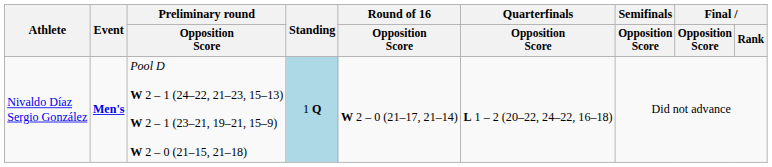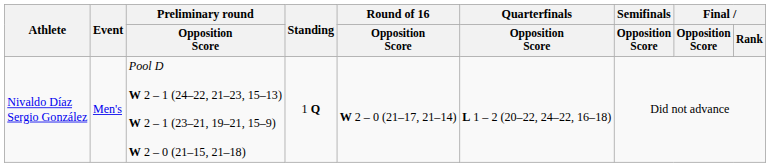(109, 109) bold -> (107, 109) normal
(312, 109) lightblue background -> (311, 109) no background
